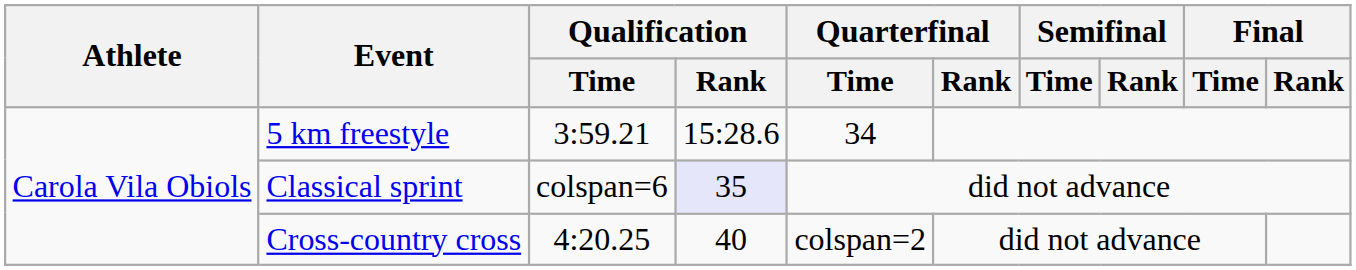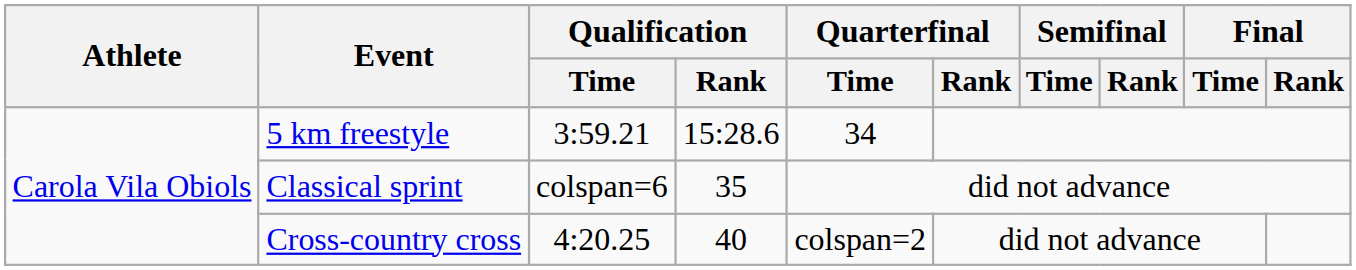(731, 186) lavender background -> (731, 186) no background
